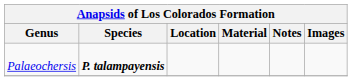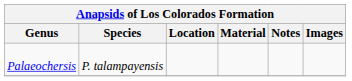(123, 66) bold -> (122, 66) normal
